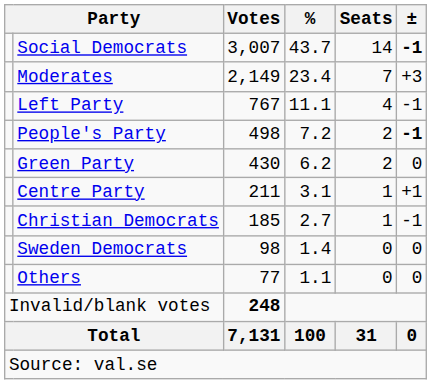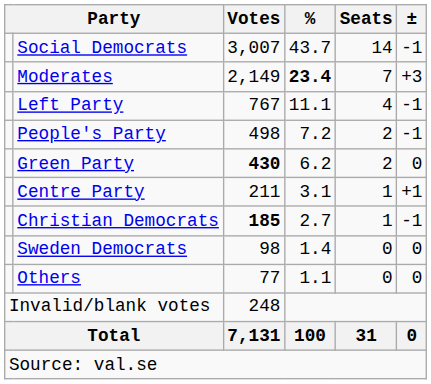(412, 48) bold -> (412, 48) normal
(310, 77) normal -> (310, 77) bold
(412, 134) bold -> (412, 134) normal
(264, 163) normal -> (264, 163) bold
(264, 221) normal -> (264, 221) bold
(264, 307) bold -> (264, 307) normal
